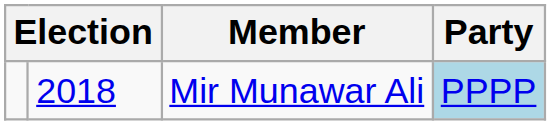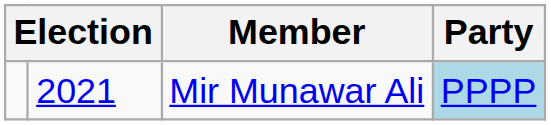(76, 89) 2018 -> (76, 89) 2021
